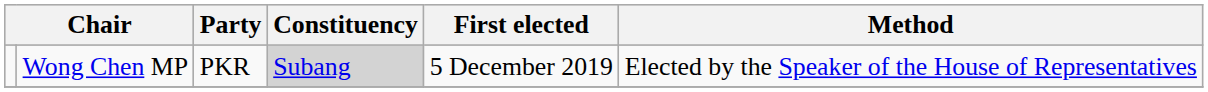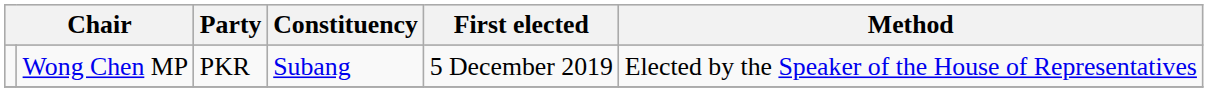(312, 65) lightgrey background -> (312, 65) no background
